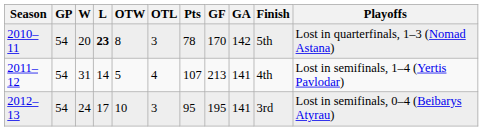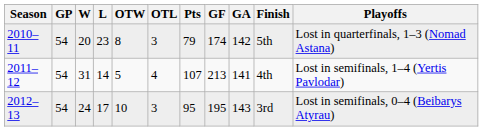(103, 41) bold -> (103, 41) normal
(189, 41) 78 -> (189, 41) 79
(217, 41) 170 -> (217, 41) 174
(241, 108) 141 -> (241, 108) 143
